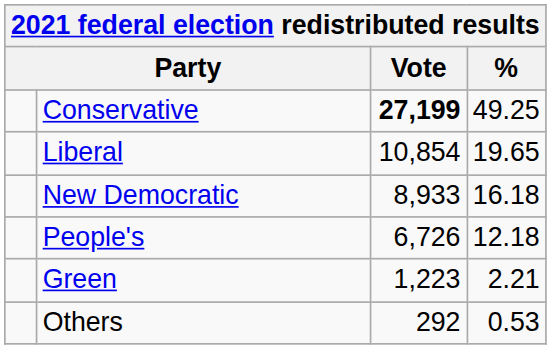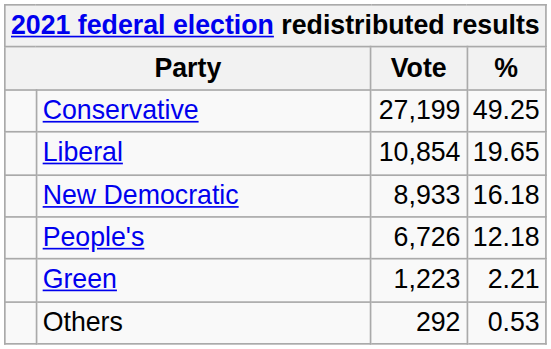(420, 110) bold -> (420, 110) normal
